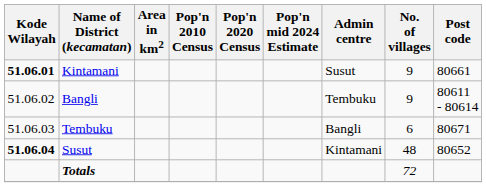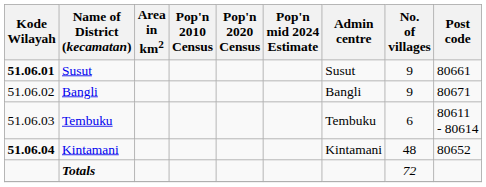(90, 70) Kintamani -> (77, 70) Susut
(351, 99) Tembuku -> (343, 91) Bangli
(458, 99) 80611 - 80614 -> (454, 91) 80671
(343, 128) Bangli -> (351, 120) Tembuku
(454, 128) 80671 -> (458, 120) 80611 - 80614
(77, 149) Susut -> (90, 149) Kintamani
